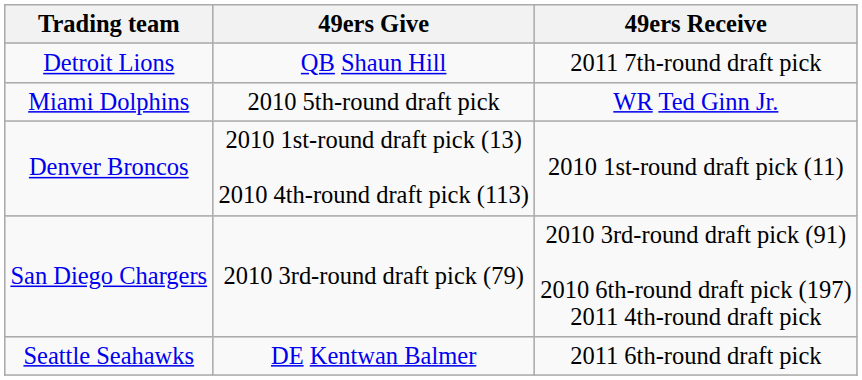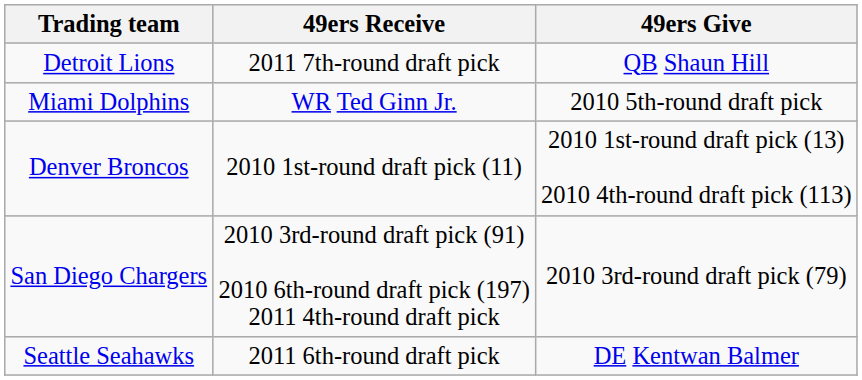columns swapped: (696, 23) <-> (374, 23)
